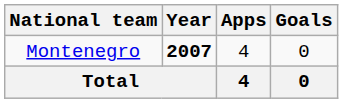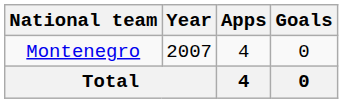(189, 51) bold -> (189, 51) normal
